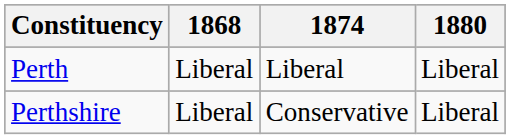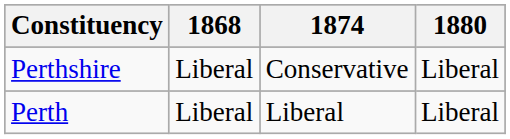rows swapped: (40, 68) <-> (66, 111)
